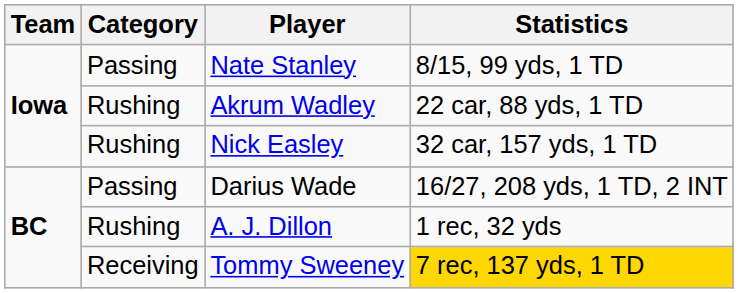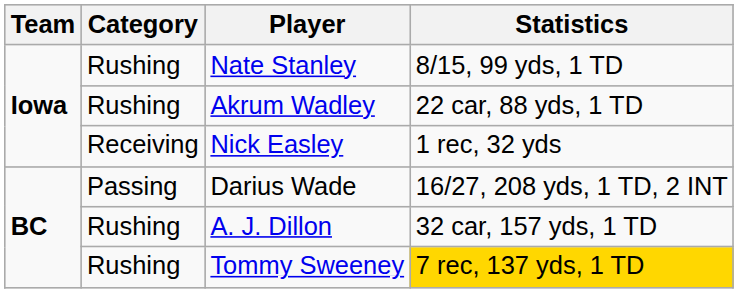(132, 65) Passing -> (134, 65) Rushing
(134, 145) Rushing -> (143, 145) Receiving
(537, 145) 32 car, 157 yds, 1 TD -> (489, 145) 1 rec, 32 yds
(489, 226) 1 rec, 32 yds -> (537, 226) 32 car, 157 yds, 1 TD
(143, 266) Receiving -> (134, 266) Rushing
